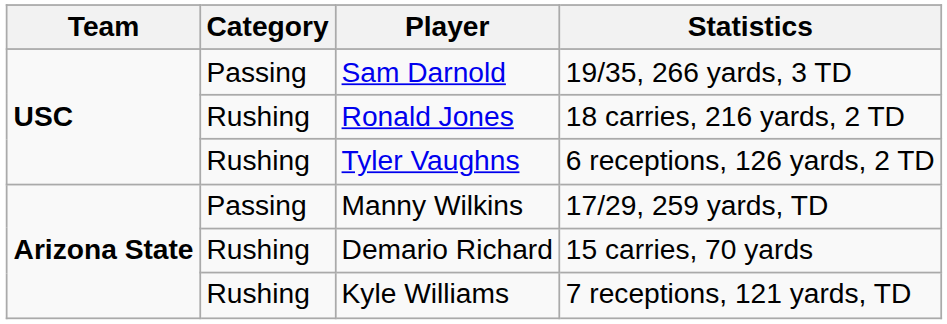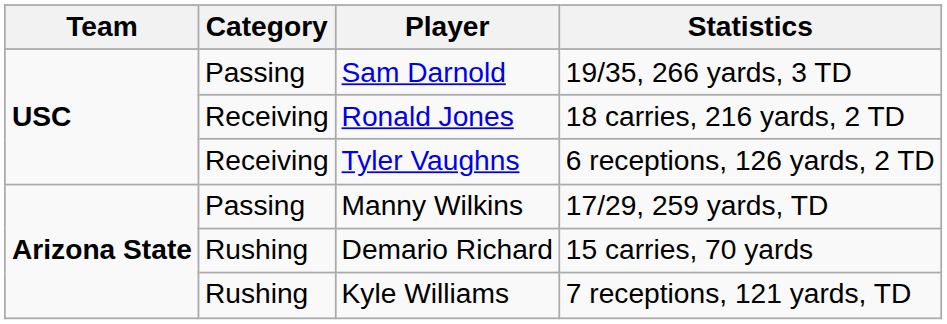(258, 116) Rushing -> (267, 116) Receiving
(258, 160) Rushing -> (267, 160) Receiving
